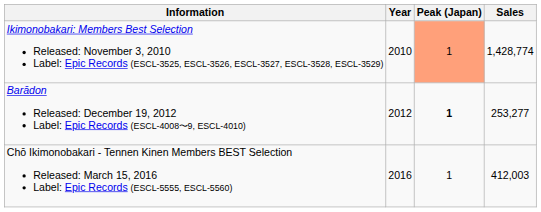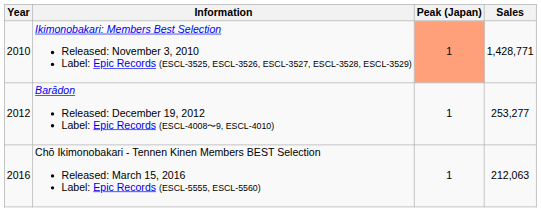columns swapped: (400, 12) <-> (195, 12)
(510, 52) 1,428,774 -> (510, 52) 1,428,771
(449, 114) bold -> (449, 114) normal
(510, 175) 412,003 -> (510, 175) 212,063
